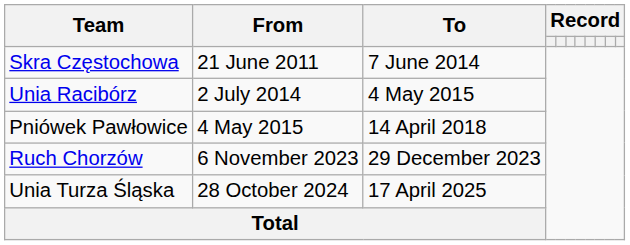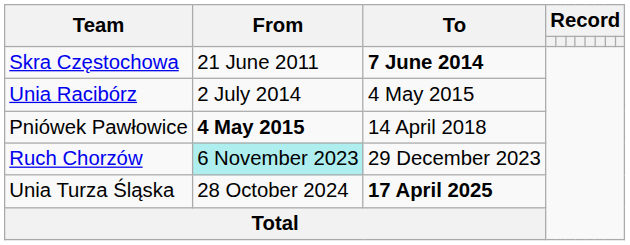(424, 62) normal -> (426, 62) bold
(250, 126) normal -> (251, 126) bold
(278, 158) no background -> (278, 158) paleturquoise background
(427, 191) normal -> (430, 191) bold
